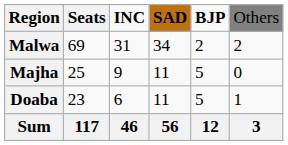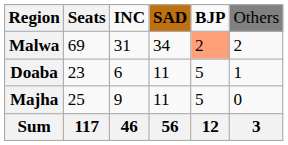(199, 45) no background -> (199, 45) lightsalmon background
rows swapped: (34, 72) <-> (34, 99)
